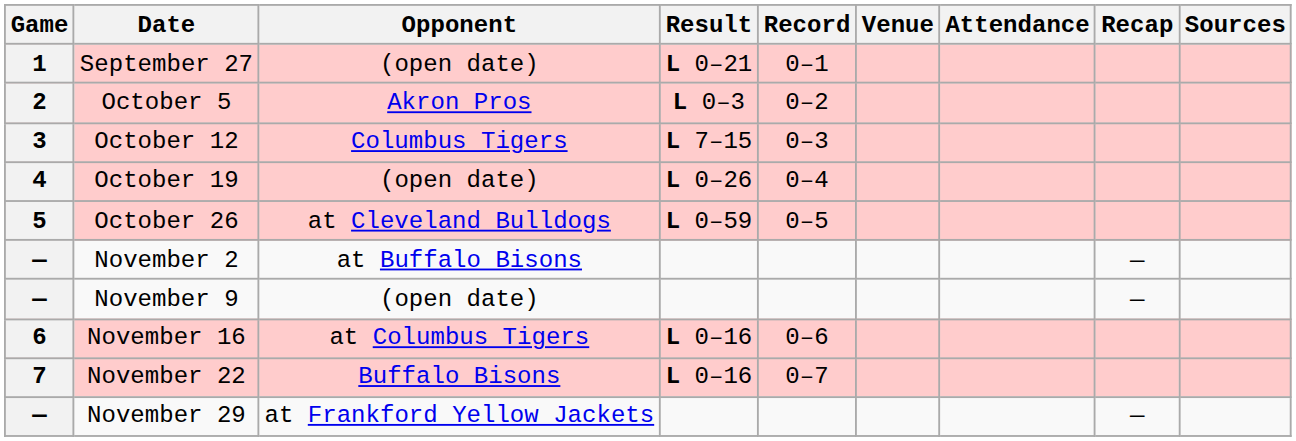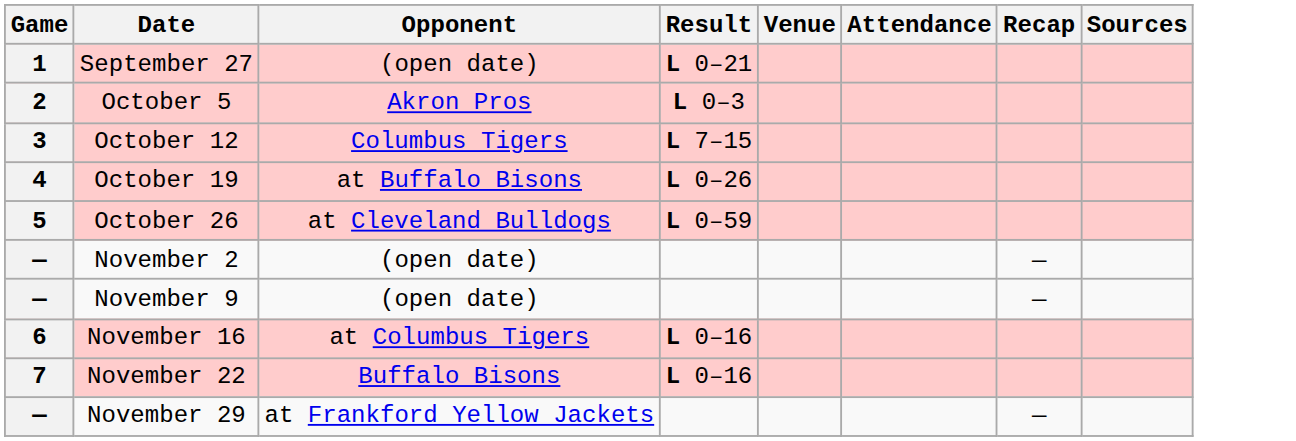- column: (807, 25)
(459, 181) (open date) -> (459, 181) at Buffalo Bisons
(459, 260) at Buffalo Bisons -> (459, 260) (open date)
